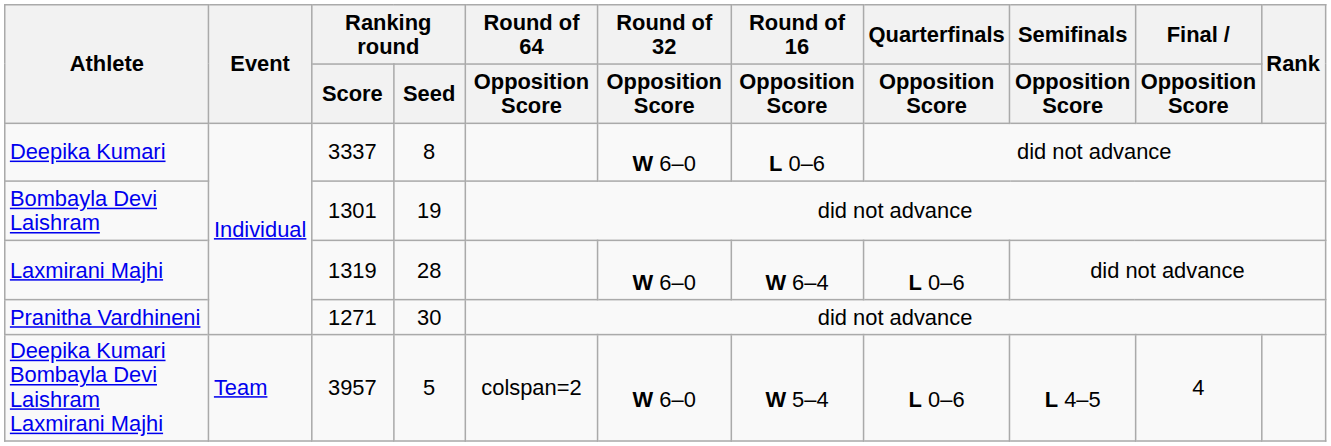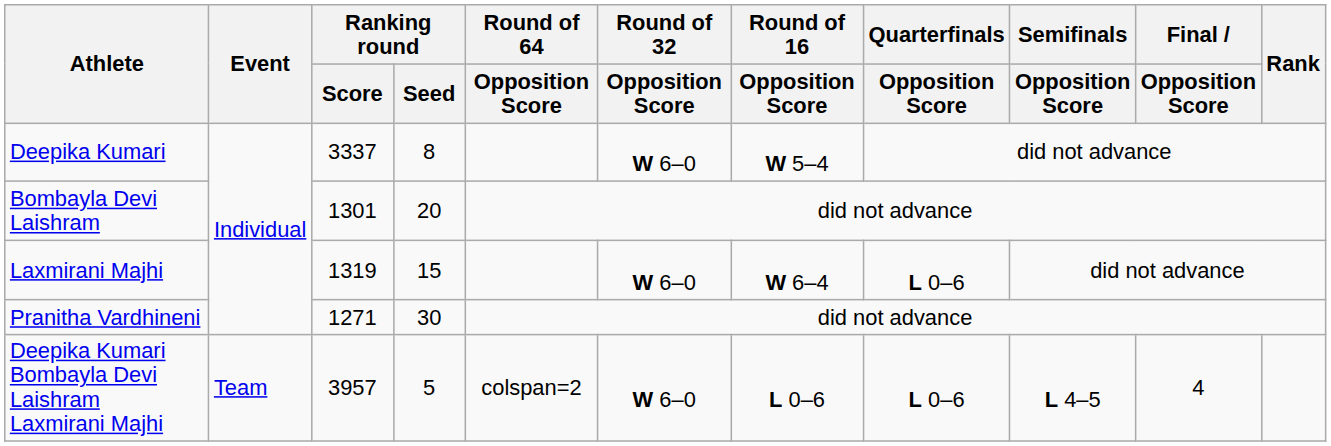(797, 165) L 0–6 -> (797, 165) W 5–4
(429, 211) 19 -> (429, 211) 20
(429, 270) 28 -> (429, 270) 15
(797, 400) W 5–4 -> (797, 400) L 0–6
